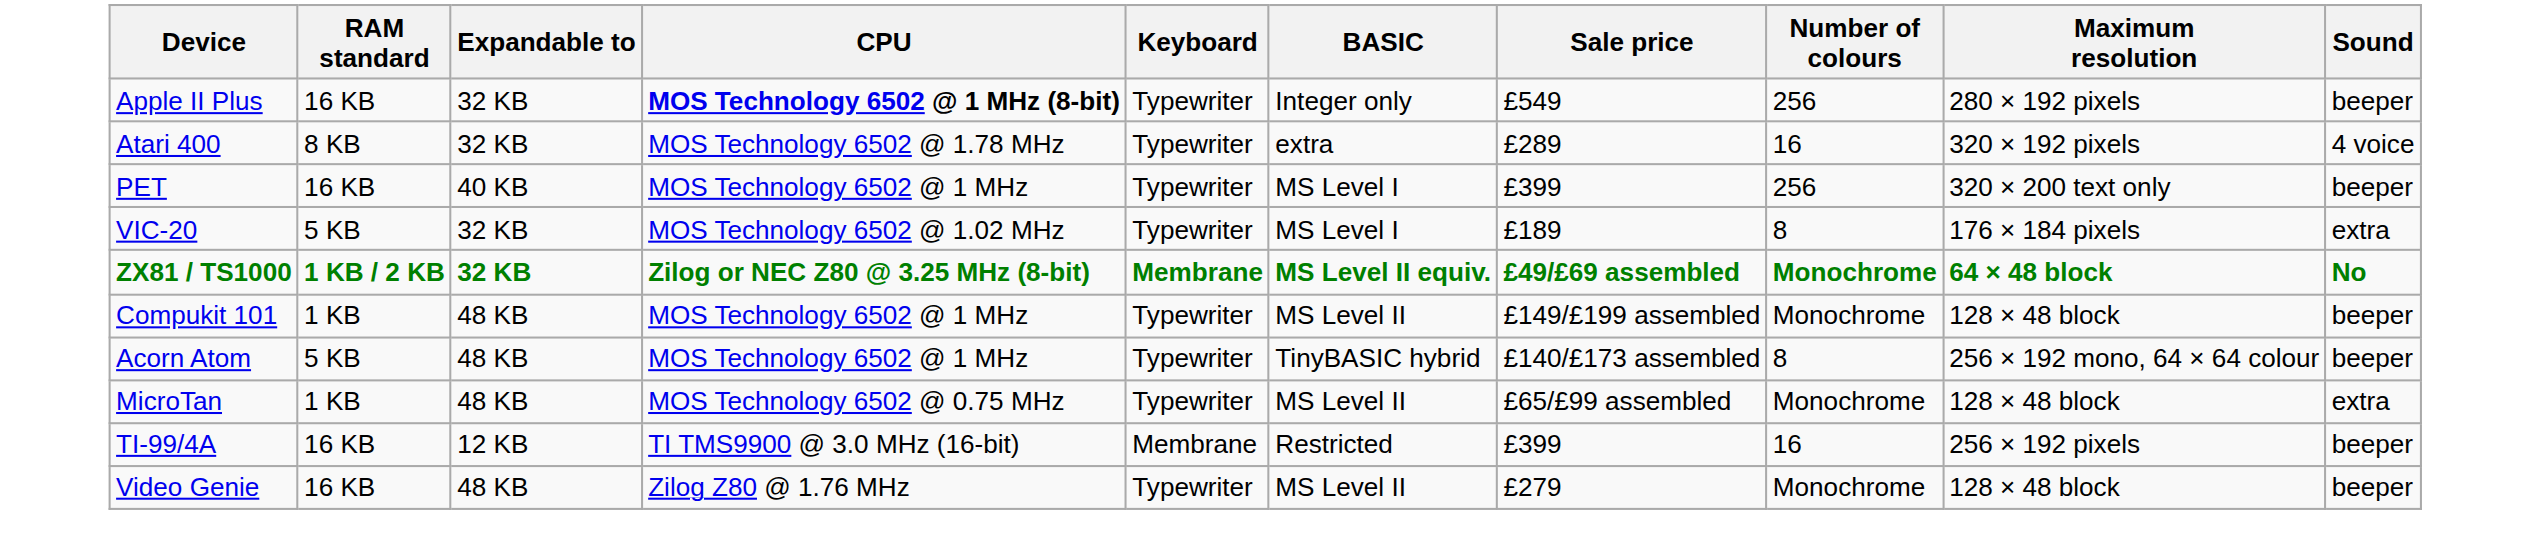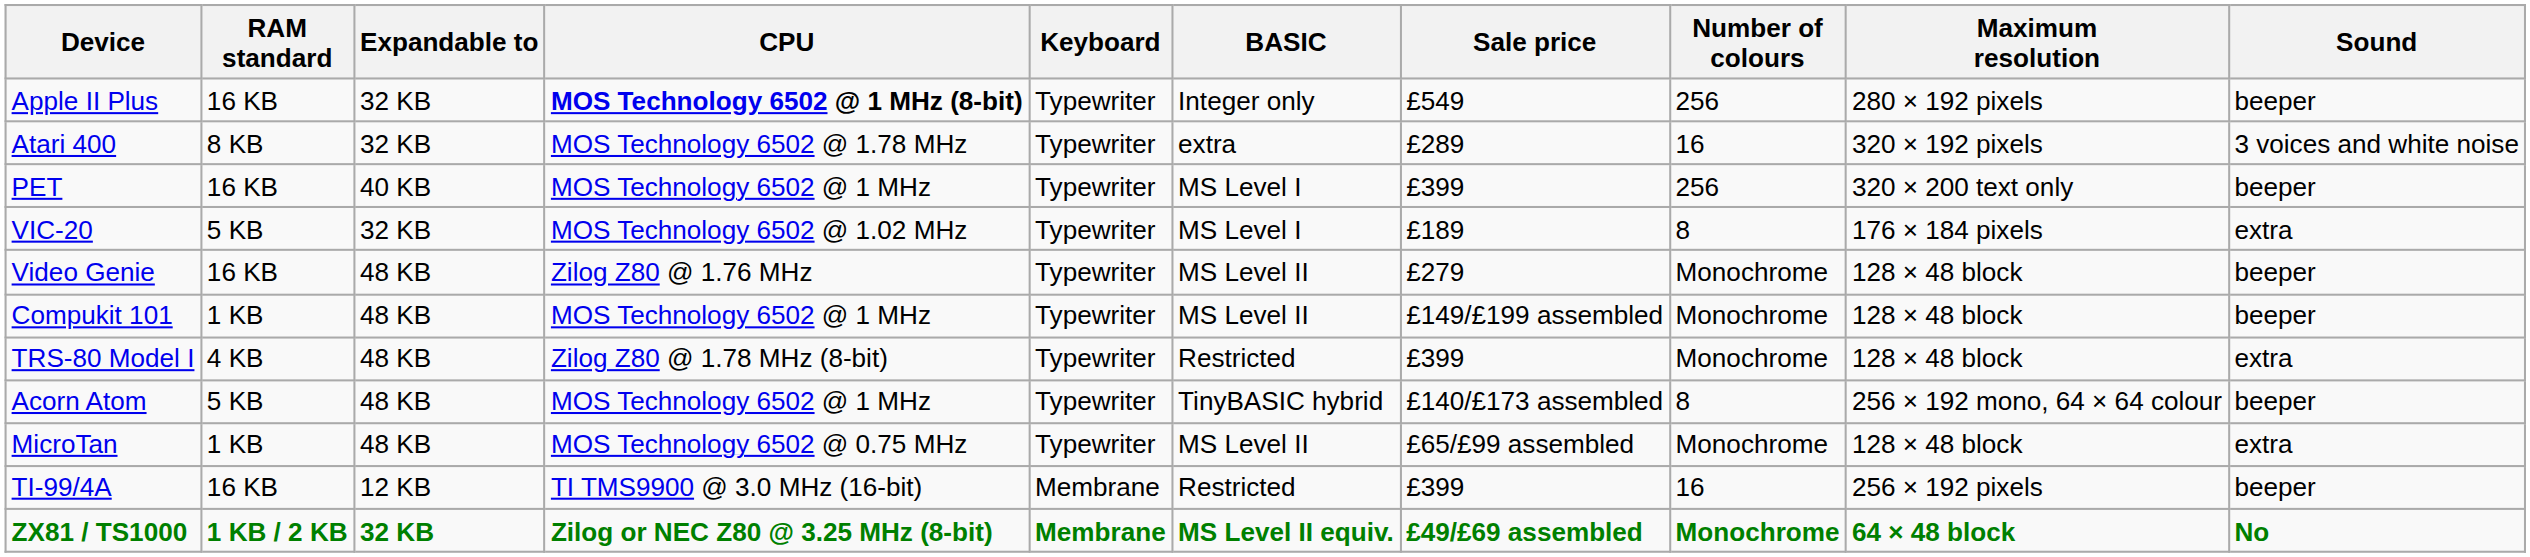(2373, 143) 4 voice -> (2377, 143) 3 voices and white noise
rows swapped: (188, 487) <-> (204, 272)
+ row: (103, 358)
